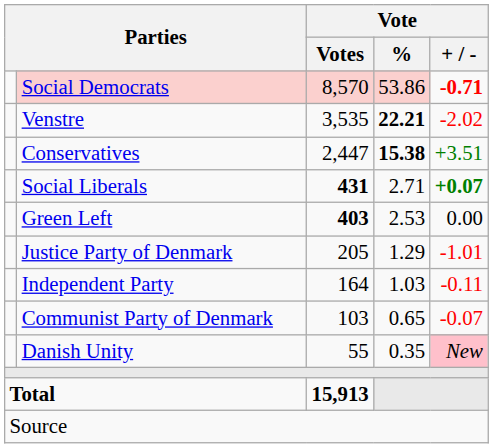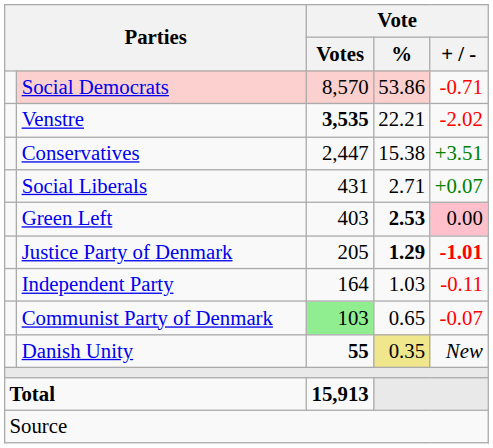(461, 86) bold -> (461, 86) normal
(345, 119) normal -> (345, 119) bold
(402, 119) bold -> (402, 119) normal
(402, 152) bold -> (402, 152) normal
(353, 185) bold -> (353, 185) normal
(459, 185) bold -> (459, 185) normal
(353, 218) bold -> (353, 218) normal
(407, 218) normal -> (407, 218) bold
(465, 218) no background -> (465, 218) pink background
(407, 251) normal -> (407, 251) bold
(461, 251) normal -> (461, 251) bold
(353, 317) no background -> (353, 317) lightgreen background
(358, 350) normal -> (358, 350) bold
(407, 350) no background -> (407, 350) khaki background
(464, 350) pink background -> (464, 350) no background
